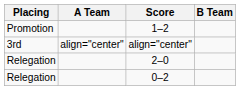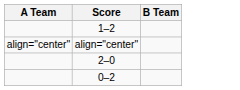- column: (31, 12)
